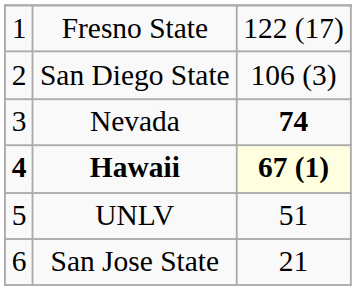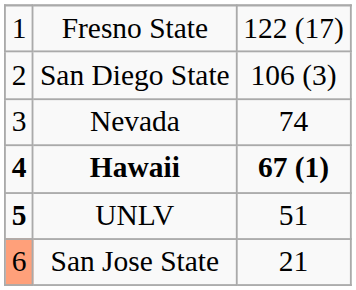(294, 121) bold -> (294, 121) normal
(294, 168) lightyellow background -> (294, 168) no background
(19, 215) normal -> (19, 215) bold
(19, 261) no background -> (19, 261) lightsalmon background
